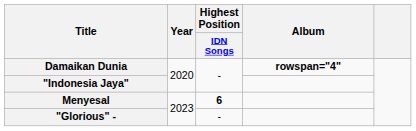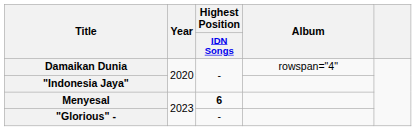(308, 67) bold -> (308, 67) normal
